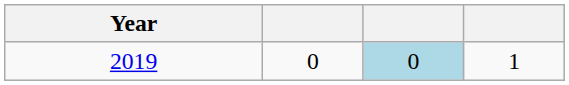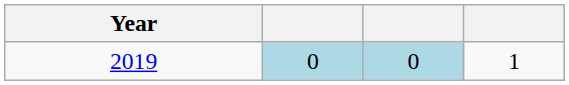(313, 60) no background -> (313, 60) lightblue background
